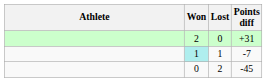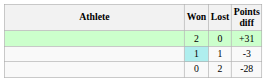(247, 54) -7 -> (247, 54) -3
(247, 69) -45 -> (247, 69) -28
